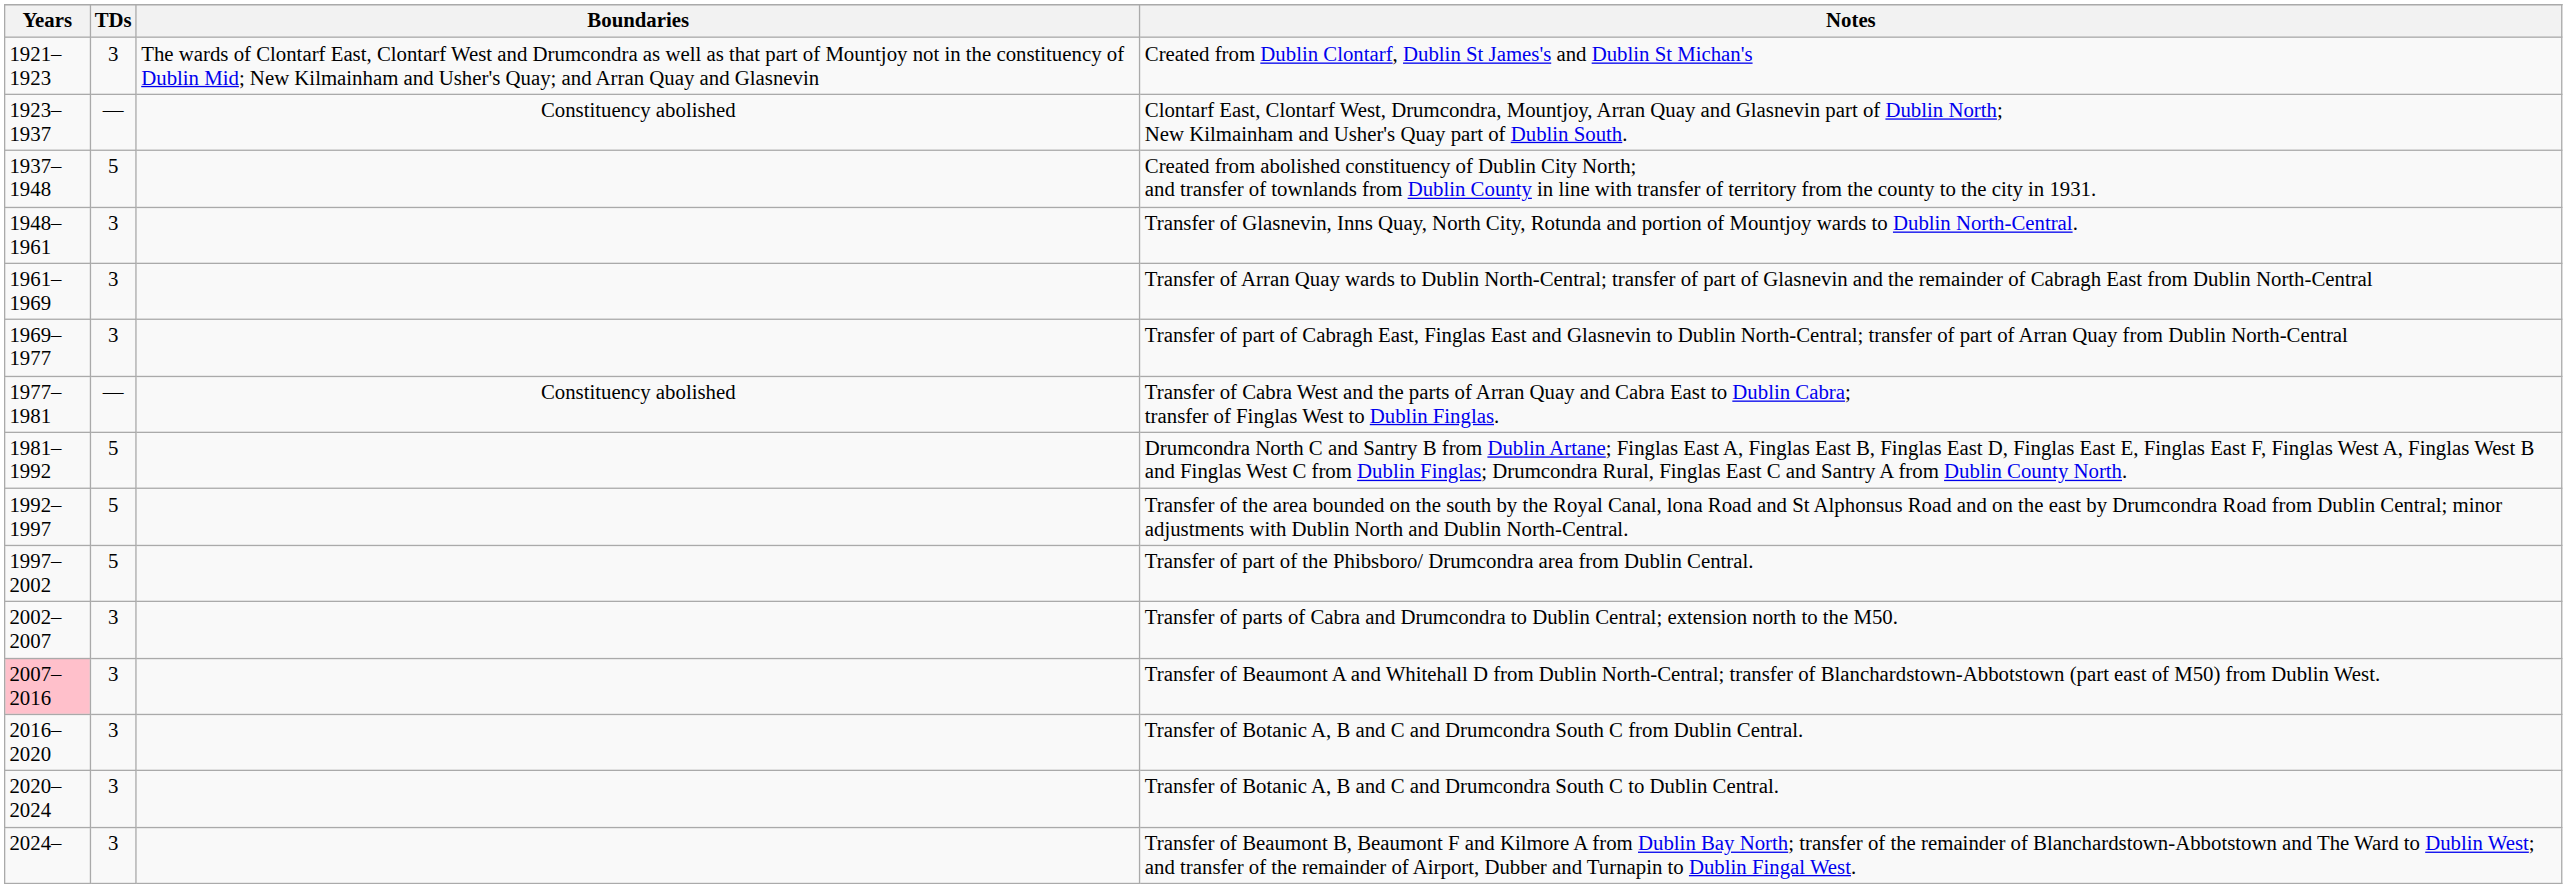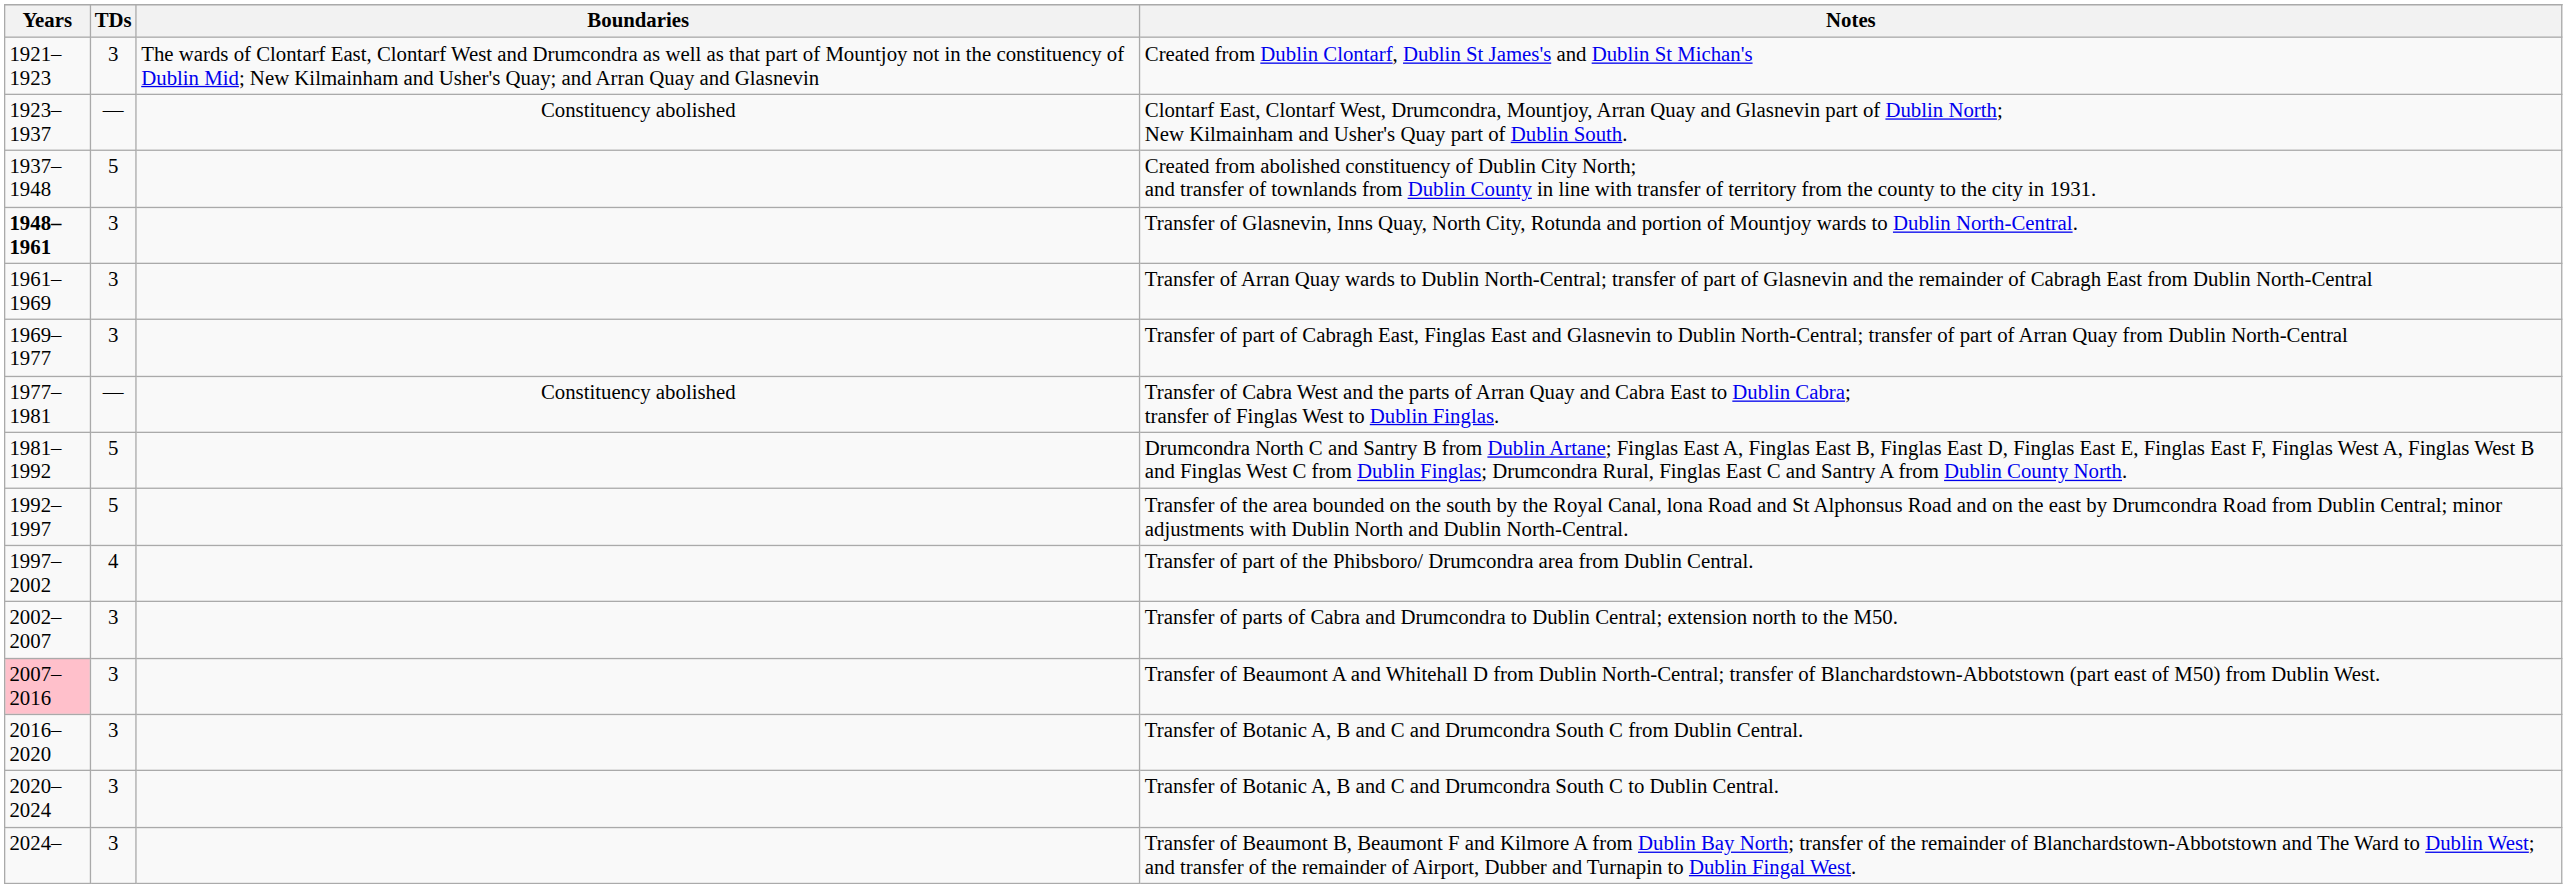(35, 234) normal -> (35, 234) bold
(113, 561) 5 -> (113, 561) 4
